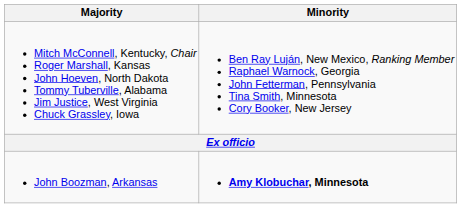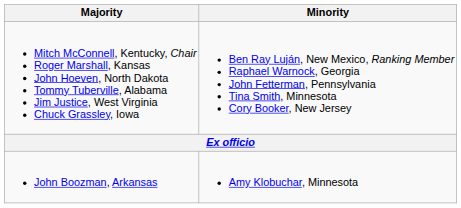(328, 183) bold -> (328, 183) normal
